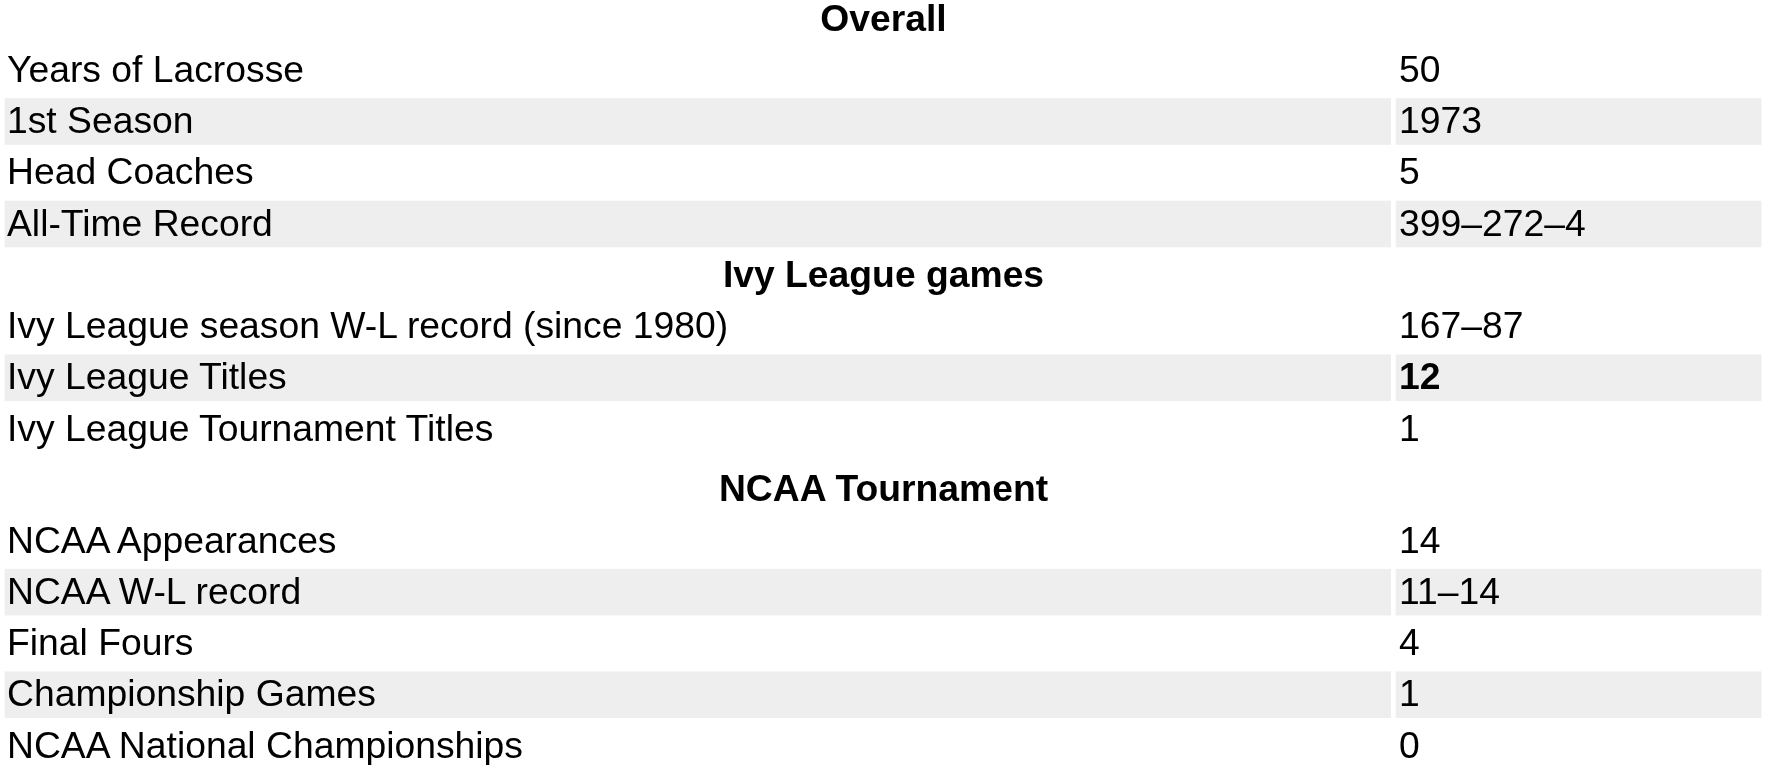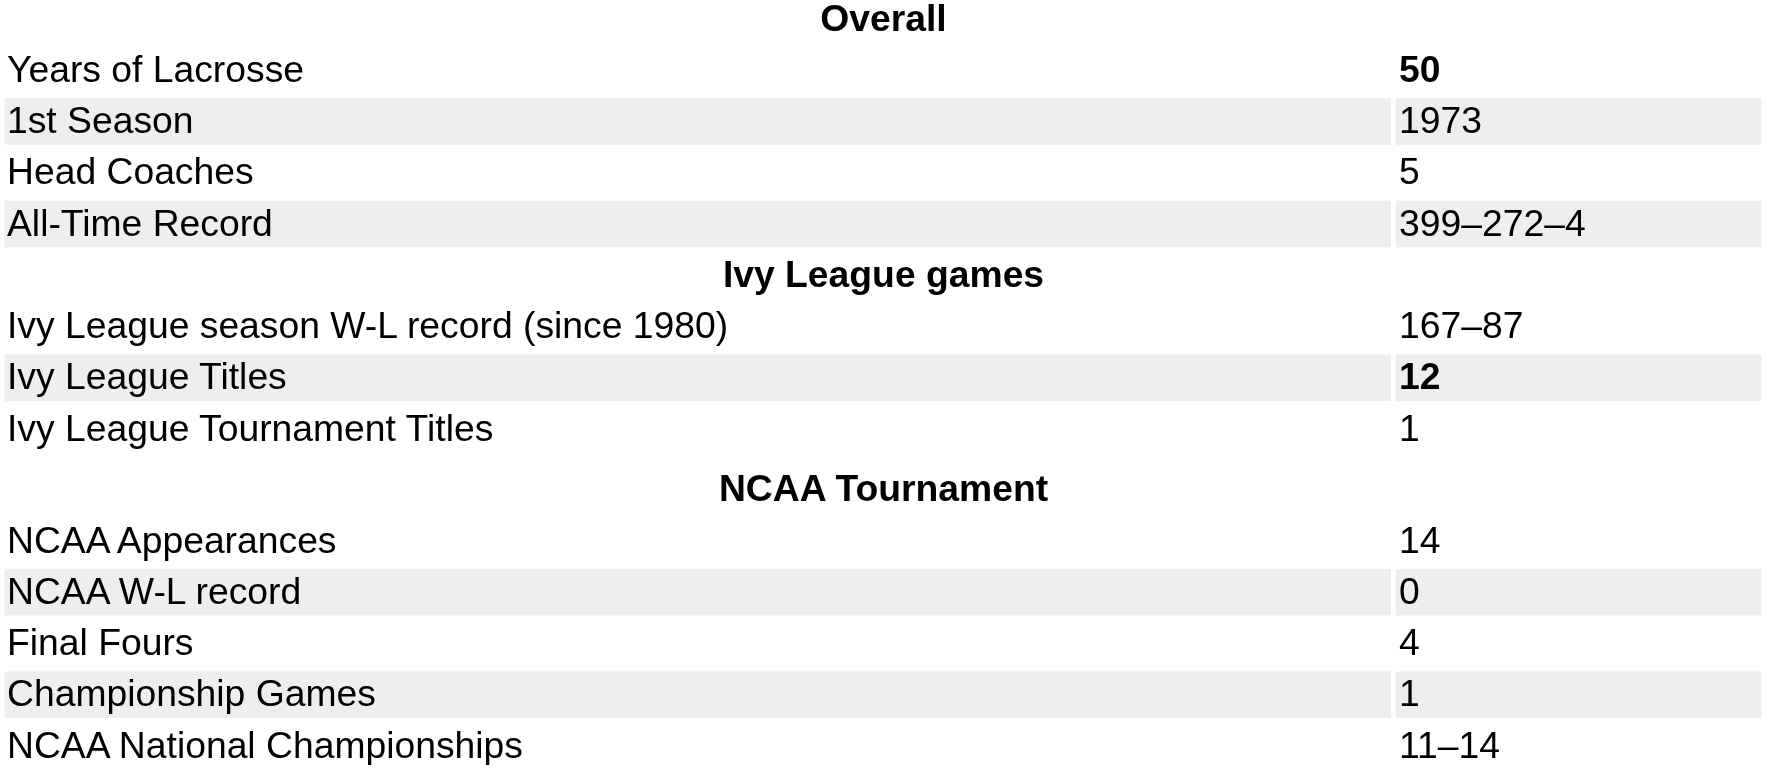(1420, 69) normal -> (1420, 69) bold
(1450, 591) 11–14 -> (1409, 591) 0
(1409, 745) 0 -> (1450, 745) 11–14
